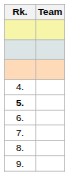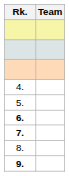(20, 103) bold -> (20, 103) normal
(20, 118) normal -> (20, 118) bold
(20, 133) normal -> (20, 133) bold
(20, 164) normal -> (20, 164) bold
